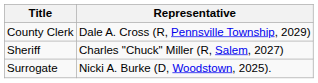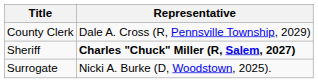(181, 50) normal -> (187, 50) bold
